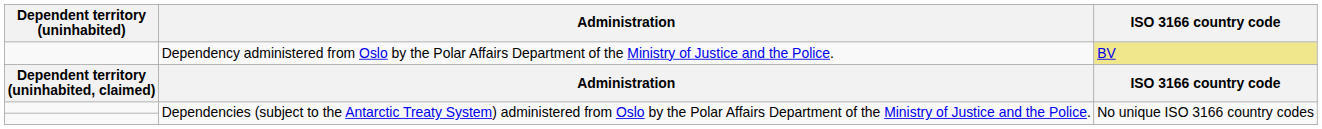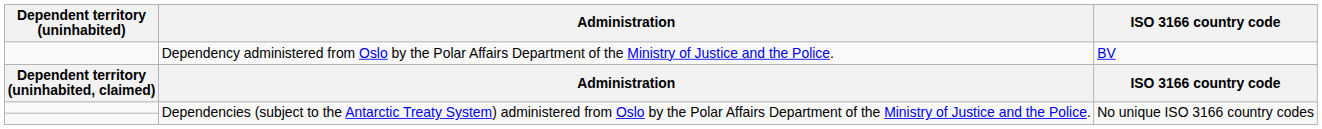(1106, 53) khaki background -> (1106, 53) no background
